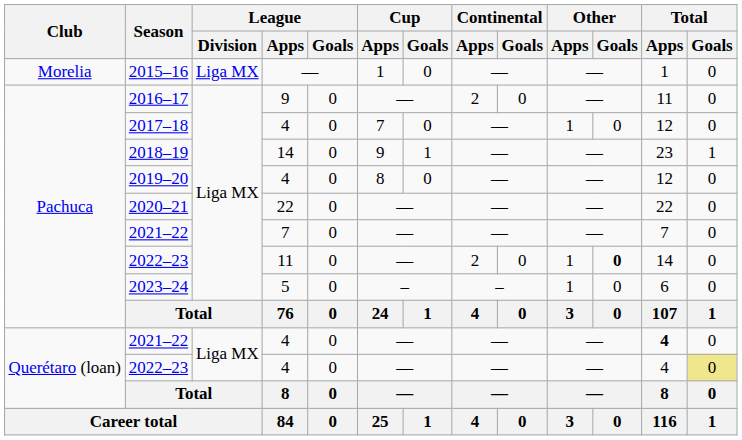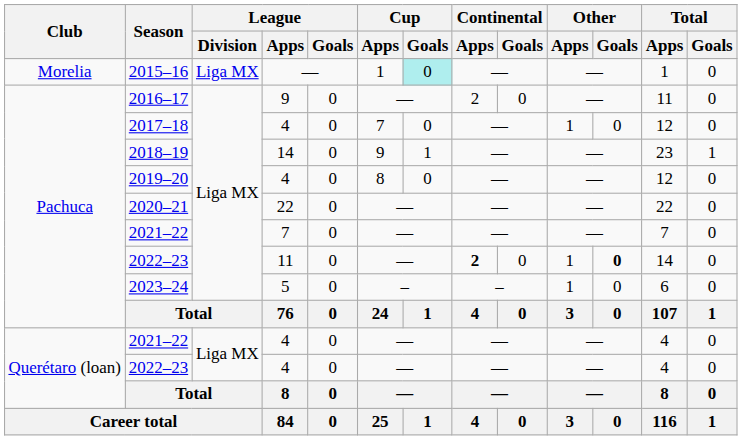(428, 71) no background -> (428, 71) paleturquoise background
(475, 260) normal -> (475, 260) bold
(665, 340) bold -> (665, 340) normal
(712, 367) khaki background -> (712, 367) no background
